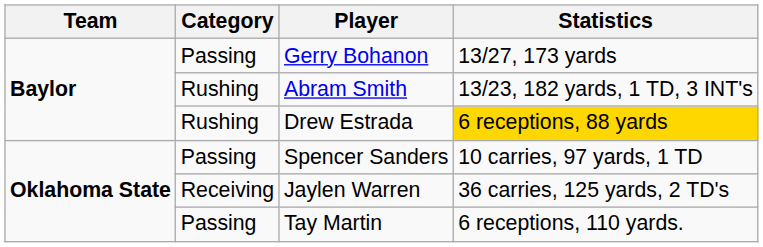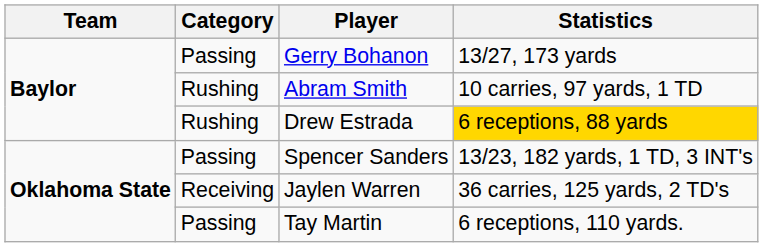(606, 89) 13/23, 182 yards, 1 TD, 3 INT's -> (580, 89) 10 carries, 97 yards, 1 TD
(580, 156) 10 carries, 97 yards, 1 TD -> (606, 156) 13/23, 182 yards, 1 TD, 3 INT's
